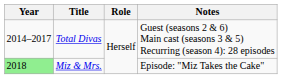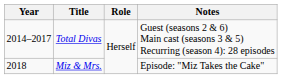(17, 66) lightgreen background -> (17, 66) no background
